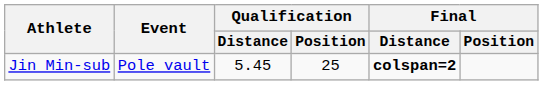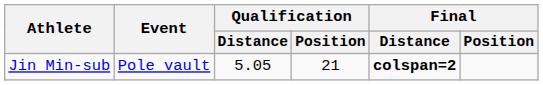(253, 66) 5.45 -> (253, 66) 5.05
(330, 66) 25 -> (330, 66) 21
